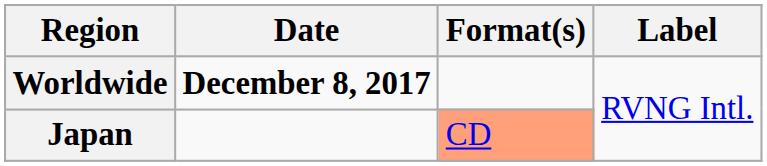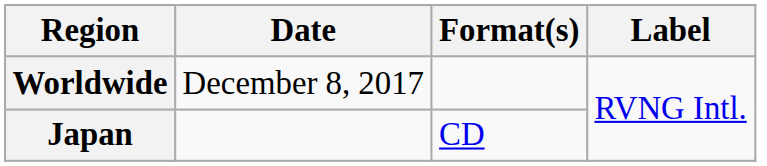(307, 82) bold -> (303, 82) normal
(469, 134) lightsalmon background -> (462, 134) no background
